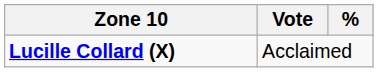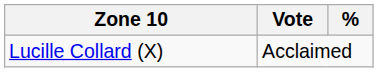(92, 50) bold -> (86, 50) normal
